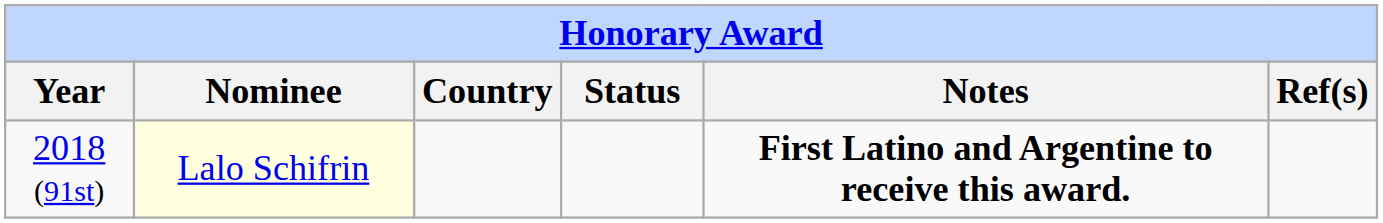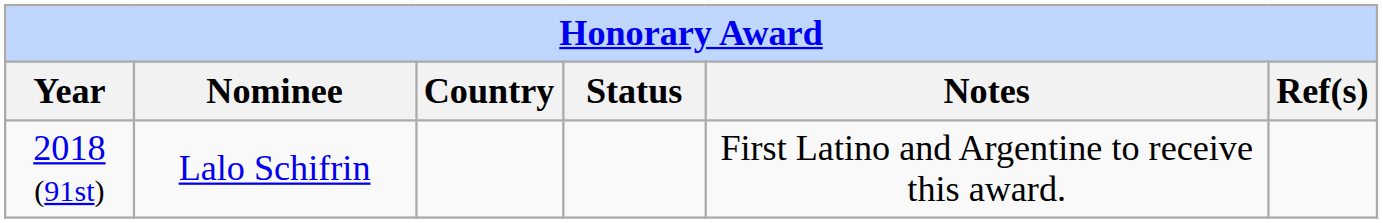(273, 168) lightyellow background -> (275, 168) no background
(986, 168) bold -> (987, 168) normal
